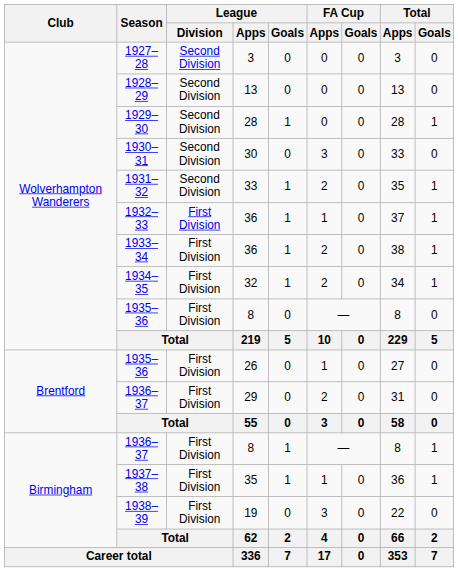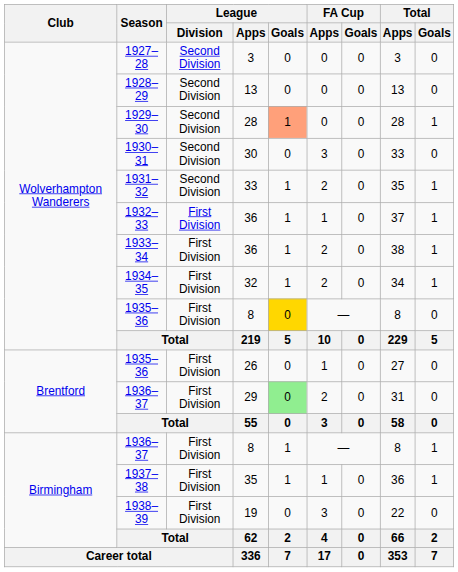(288, 122) no background -> (288, 122) lightsalmon background
(288, 314) no background -> (288, 314) gold background
(288, 397) no background -> (288, 397) lightgreen background
